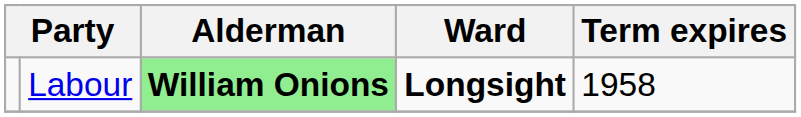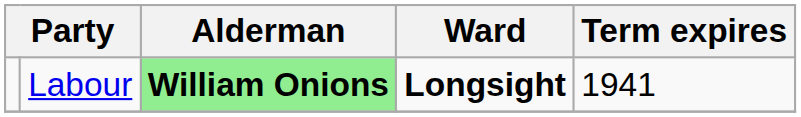(619, 84) 1958 -> (619, 84) 1941
